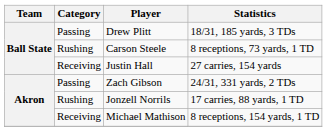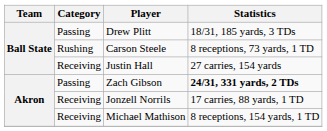(243, 83) normal -> (245, 83) bold
(75, 100) Rushing -> (79, 100) Receiving
